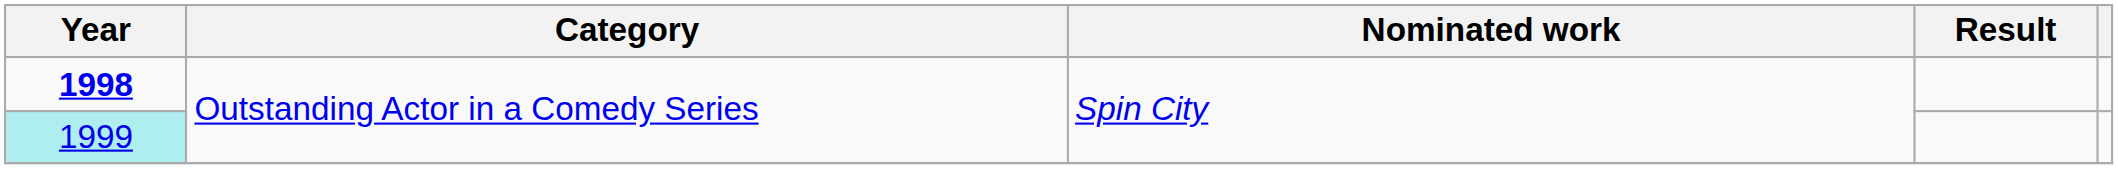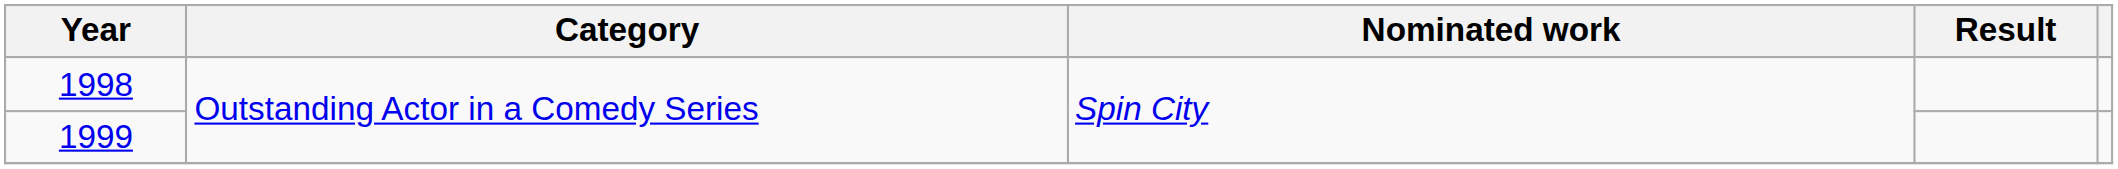(96, 83) bold -> (96, 83) normal
(96, 136) paleturquoise background -> (96, 136) no background
